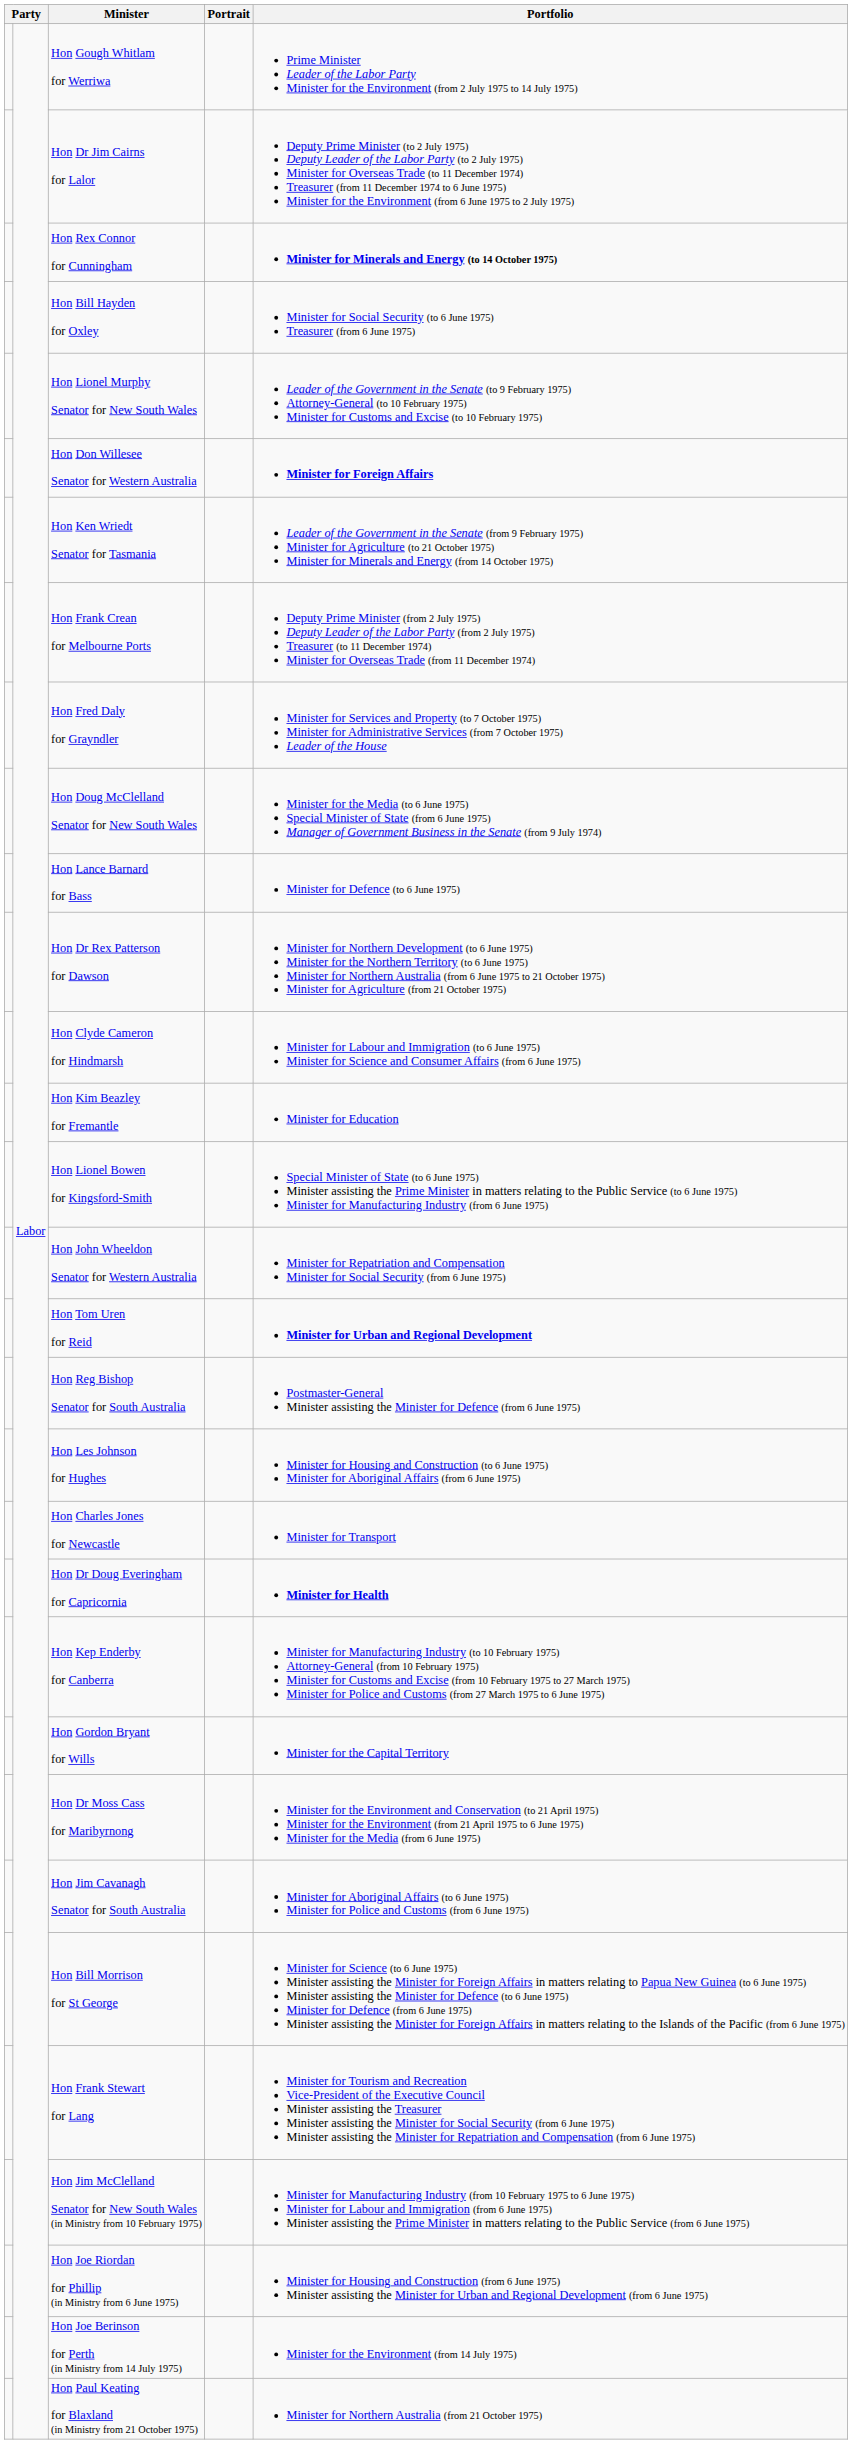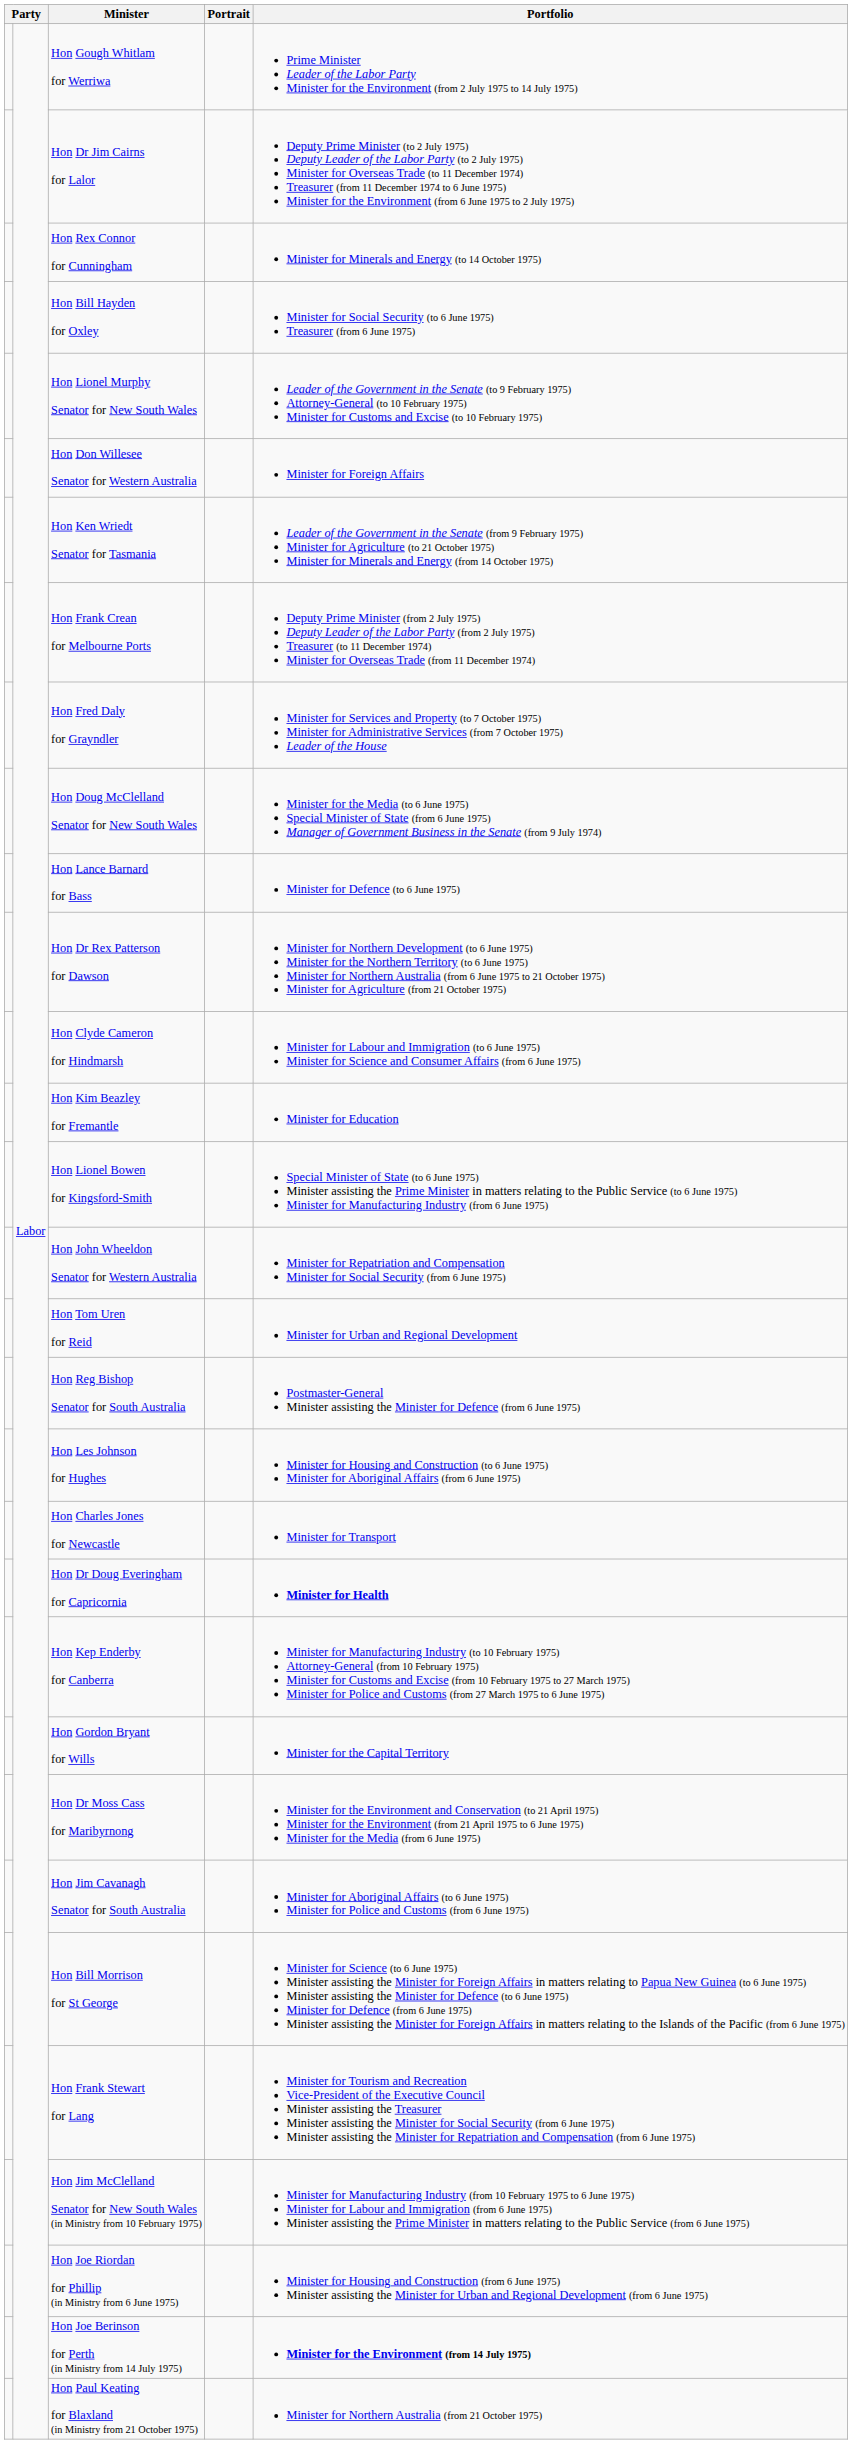(550, 259) bold -> (550, 259) normal
(550, 475) bold -> (550, 475) normal
(550, 1335) bold -> (550, 1335) normal
(550, 2354) normal -> (550, 2354) bold
